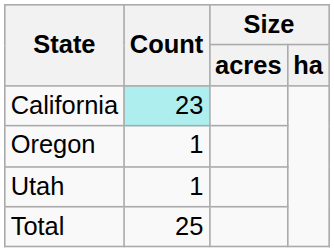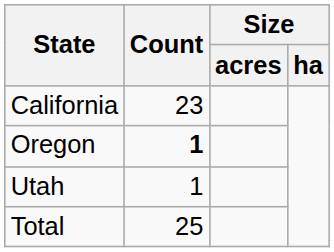(189, 105) paleturquoise background -> (189, 105) no background
(196, 145) normal -> (196, 145) bold
